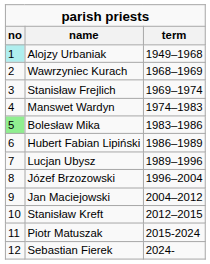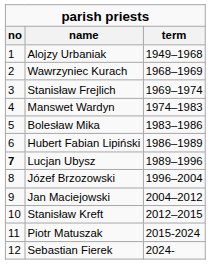(11, 53) paleturquoise background -> (11, 53) no background
(11, 125) lightgreen background -> (11, 125) no background
(11, 161) normal -> (11, 161) bold
